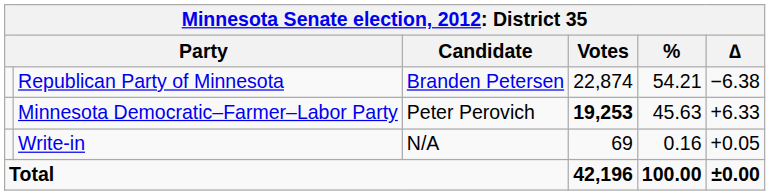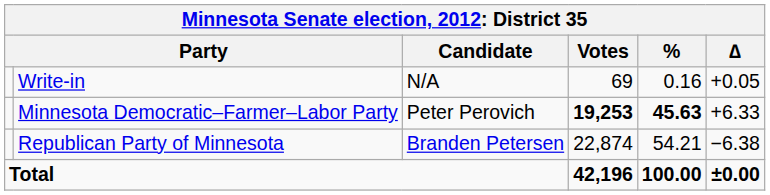rows swapped: (151, 81) <-> (52, 143)
(677, 112) normal -> (677, 112) bold
